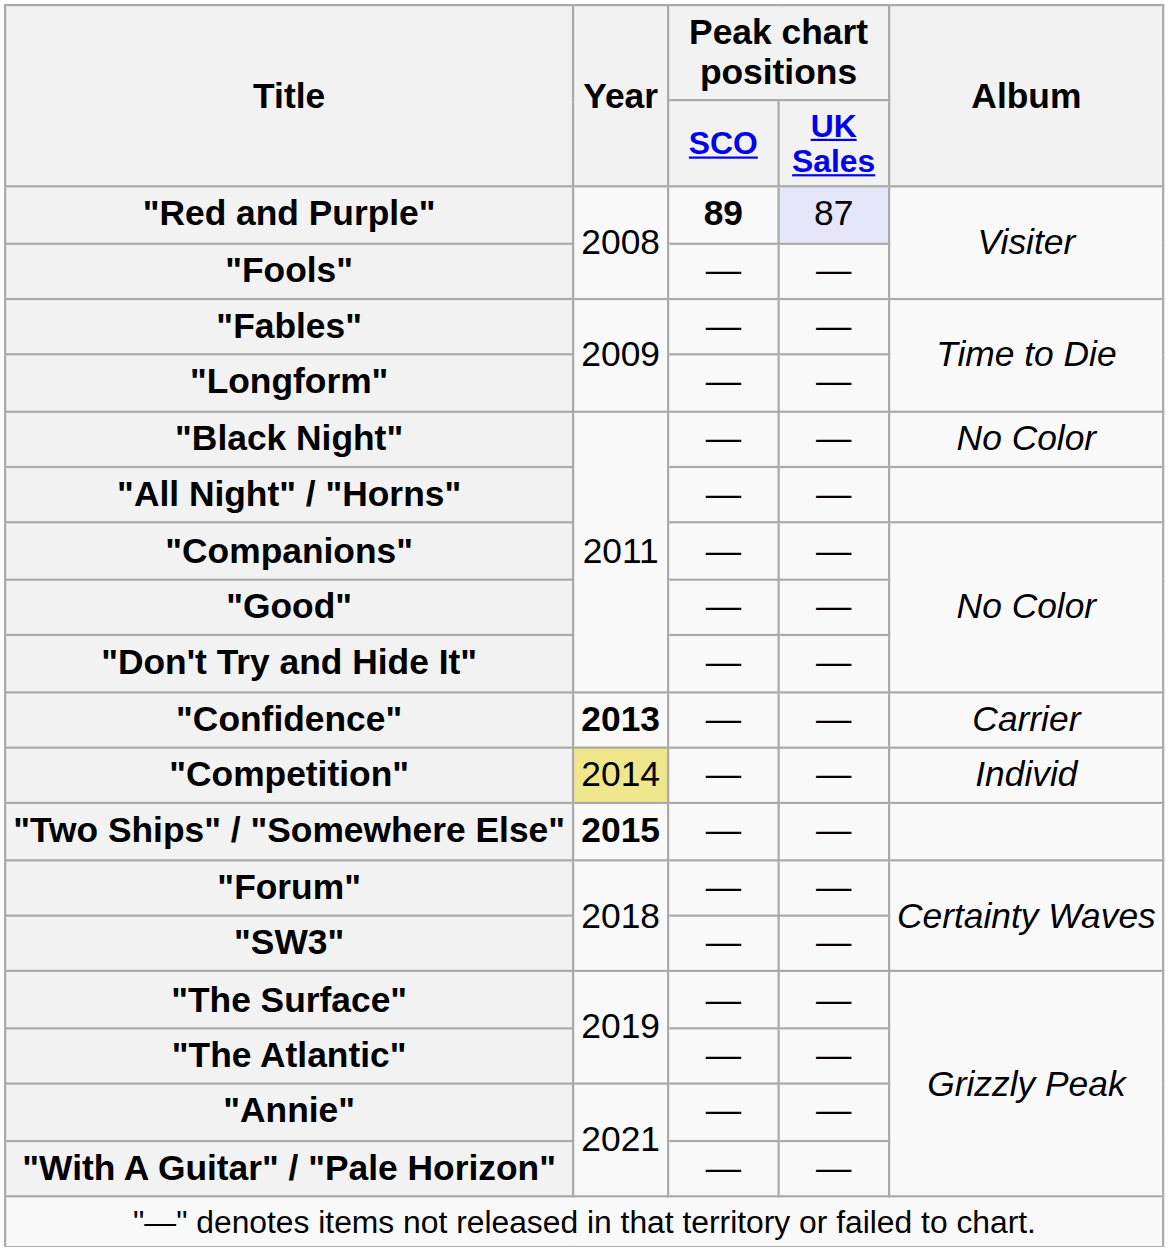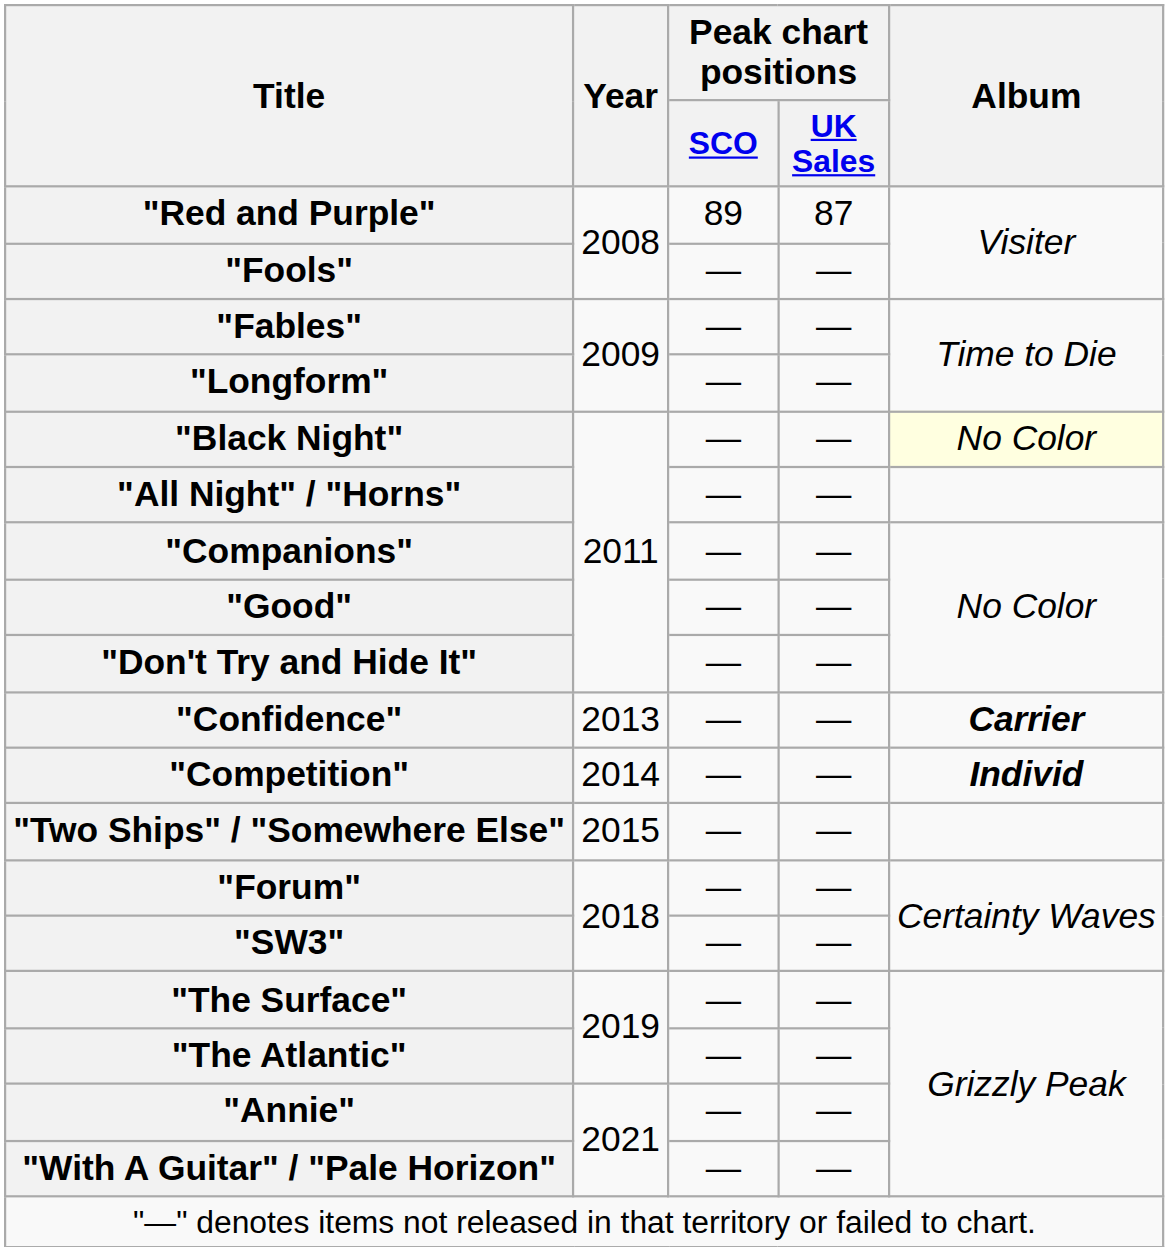(723, 214) bold -> (723, 214) normal
(834, 214) lavender background -> (834, 214) no background
(1026, 438) no background -> (1026, 438) lightyellow background
(621, 718) bold -> (621, 718) normal
(1026, 718) normal -> (1026, 718) bold
(621, 774) khaki background -> (621, 774) no background
(1026, 774) normal -> (1026, 774) bold
(621, 830) bold -> (621, 830) normal
